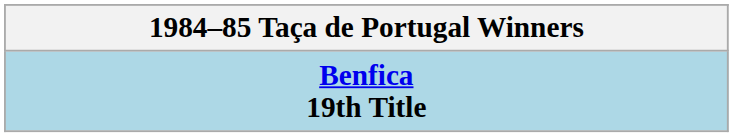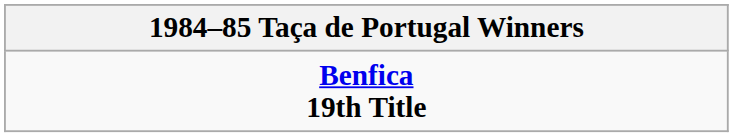(366, 90) lightblue background -> (366, 90) no background
